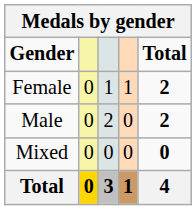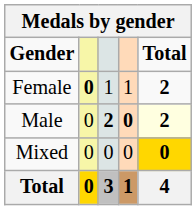(89, 87) normal -> (89, 87) bold
(108, 120) normal -> (108, 120) bold
(128, 120) normal -> (128, 120) bold
(165, 120) no background -> (165, 120) lightyellow background
(165, 153) no background -> (165, 153) gold background
